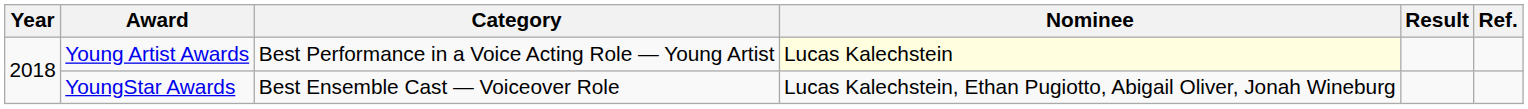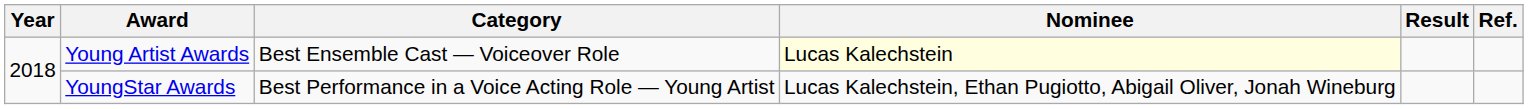(517, 53) Best Performance in a Voice Acting Role — Young Artist -> (439, 53) Best Ensemble Cast — Voiceover Role
(439, 86) Best Ensemble Cast — Voiceover Role -> (517, 86) Best Performance in a Voice Acting Role — Young Artist
